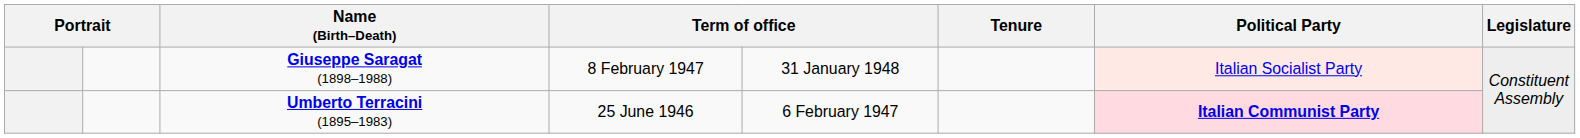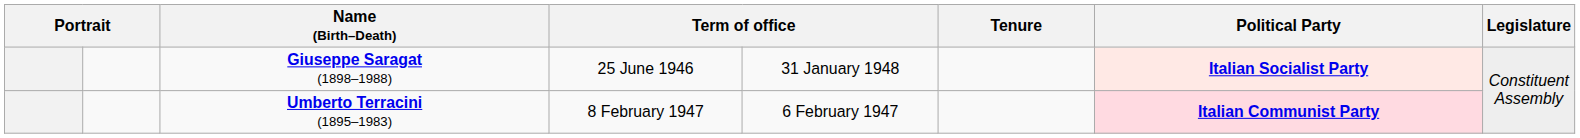(646, 68) 8 February 1947 -> (646, 68) 25 June 1946
(1289, 68) normal -> (1289, 68) bold
(646, 111) 25 June 1946 -> (646, 111) 8 February 1947
